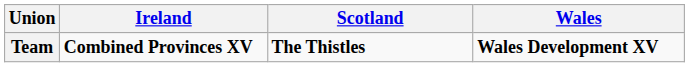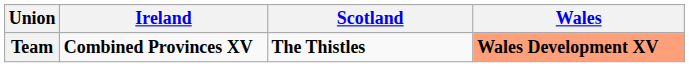(568, 47) no background -> (568, 47) lightsalmon background
